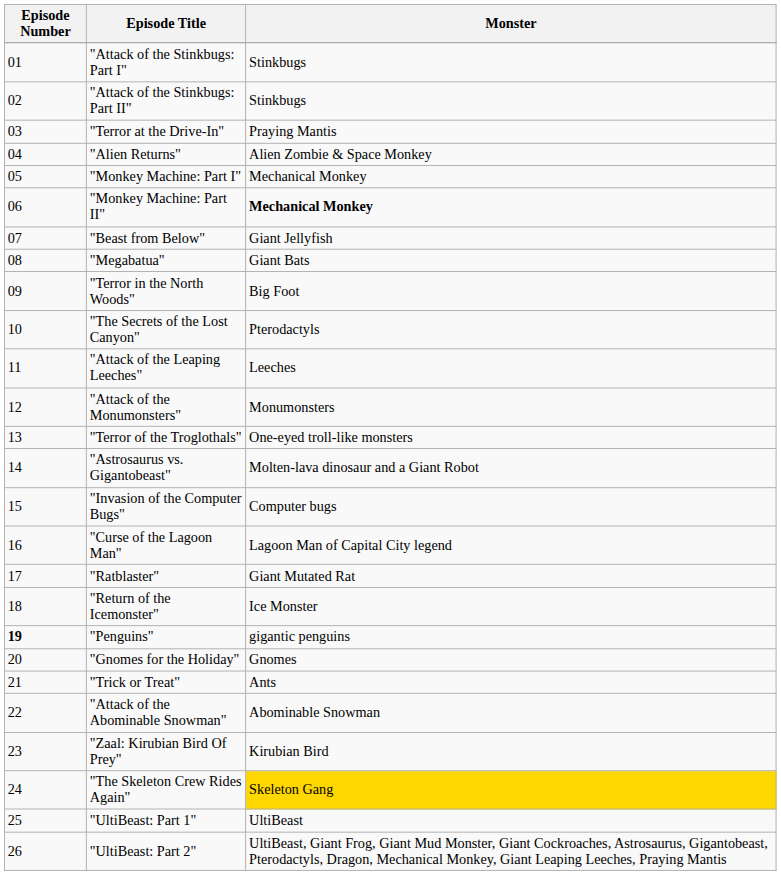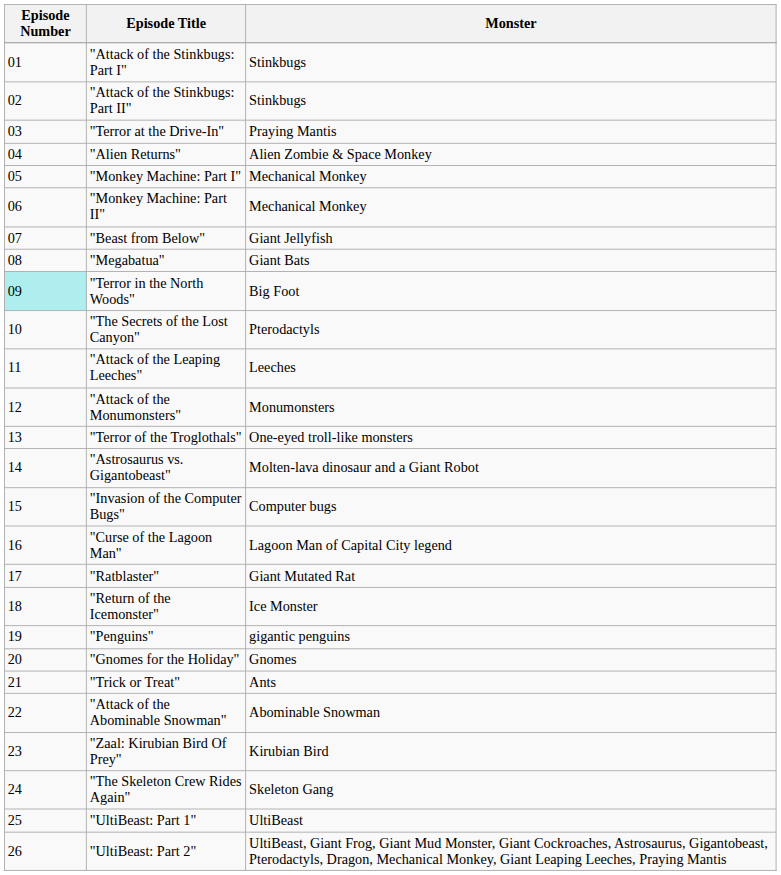(311, 207) bold -> (308, 207) normal
(15, 291) no background -> (15, 291) paleturquoise background
(15, 637) bold -> (15, 637) normal
(291, 790) gold background -> (291, 790) no background
